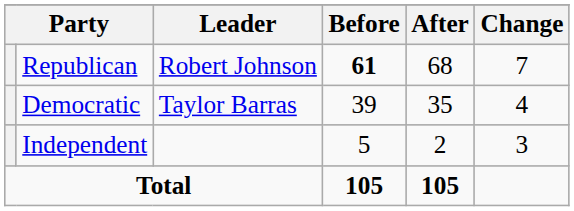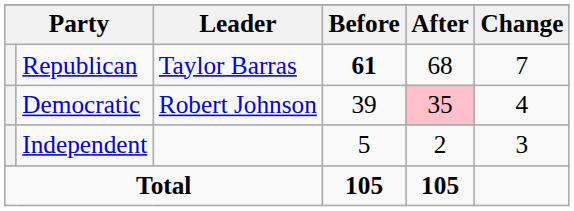(238, 64) Robert Johnson -> (228, 64) Taylor Barras
(228, 104) Taylor Barras -> (238, 104) Robert Johnson
(440, 104) no background -> (440, 104) pink background
